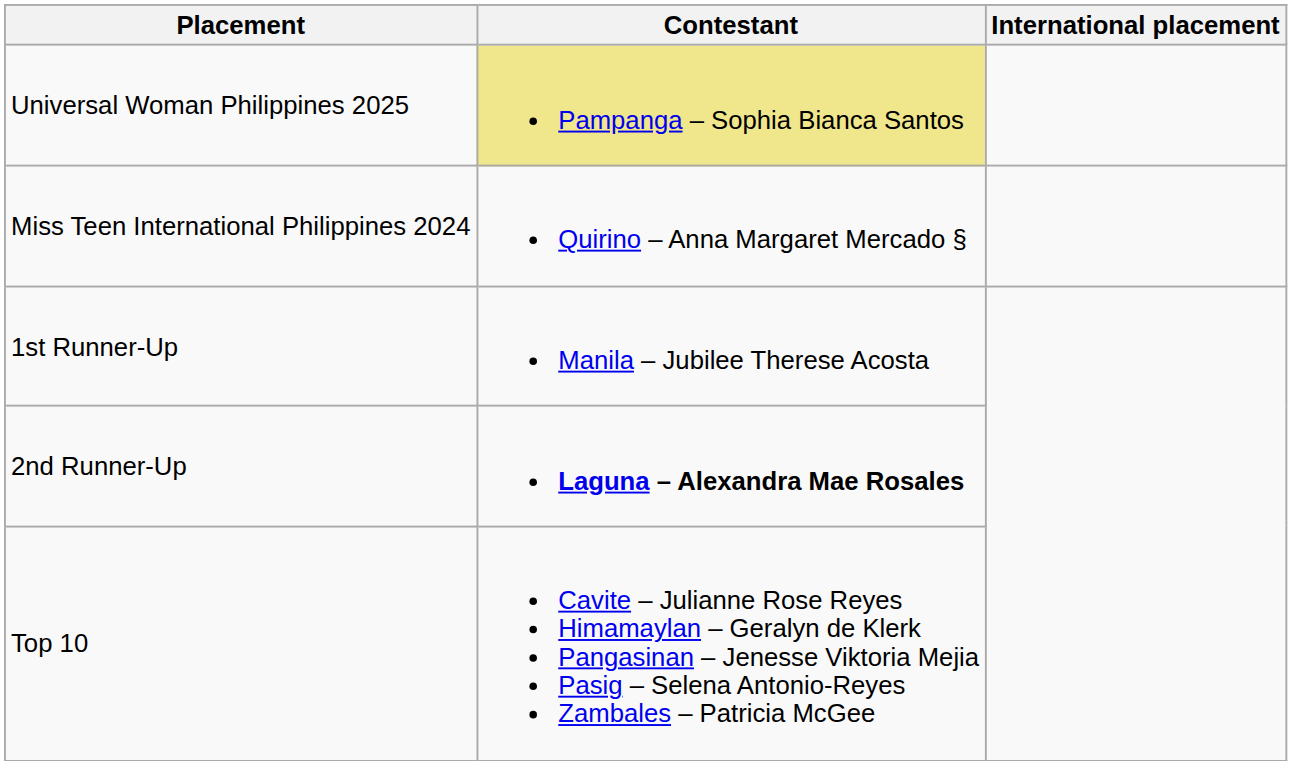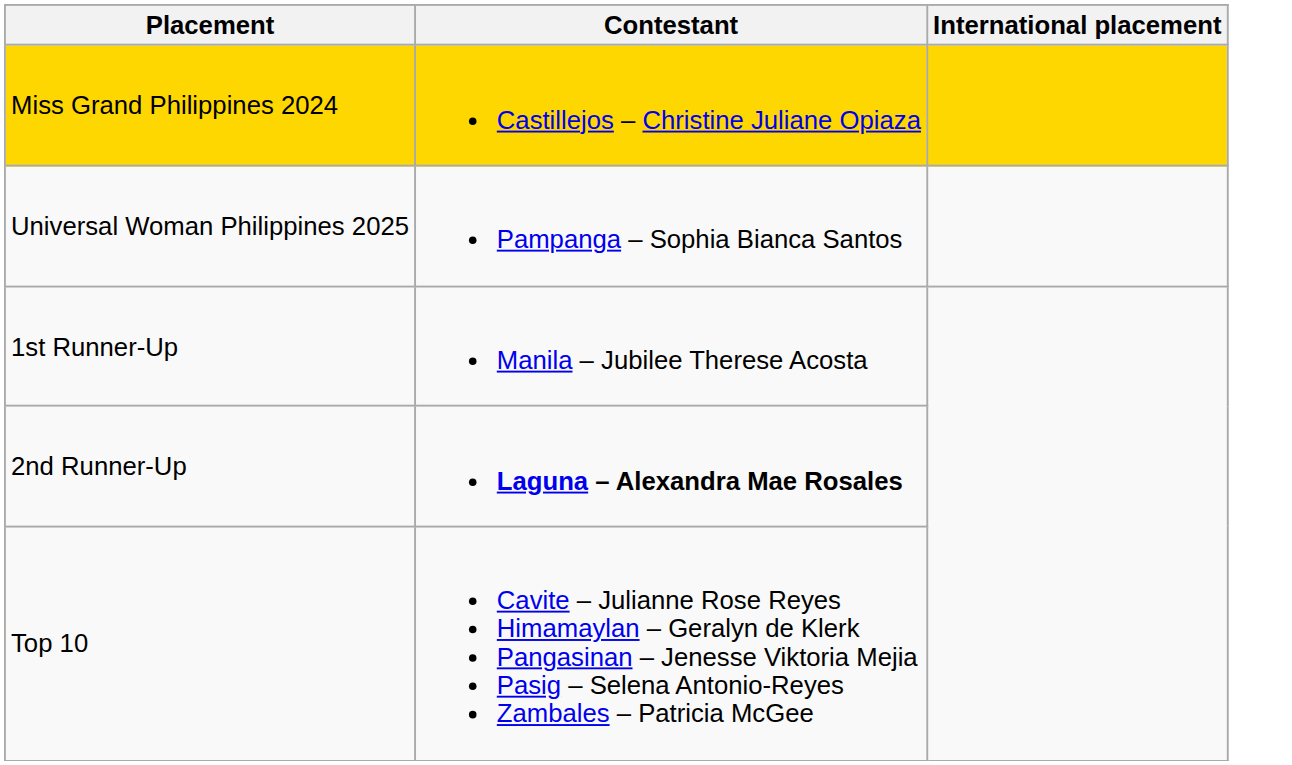+ row: (175, 105)
(731, 119) khaki background -> (671, 240) no background
- row: (241, 225)
